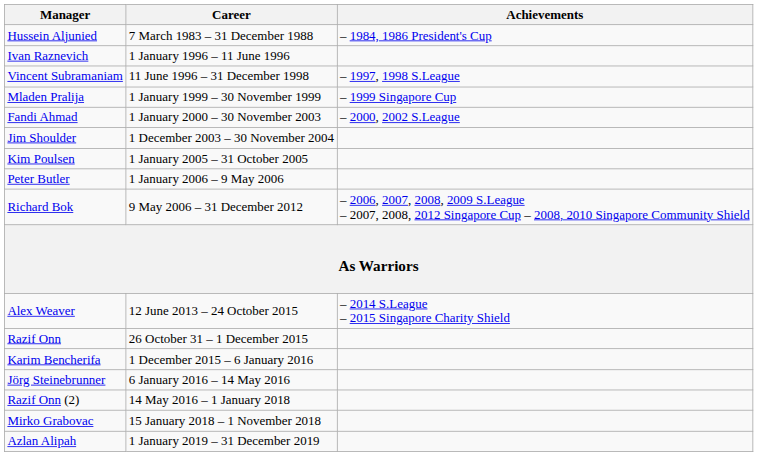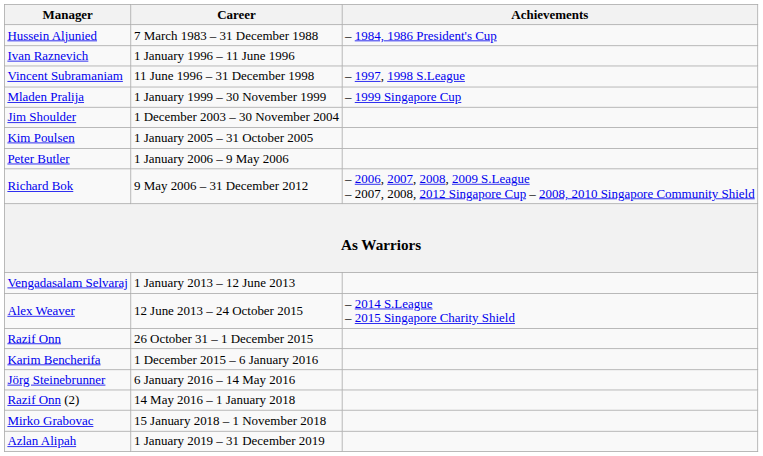- row: (42, 117)
+ row: (68, 283)
